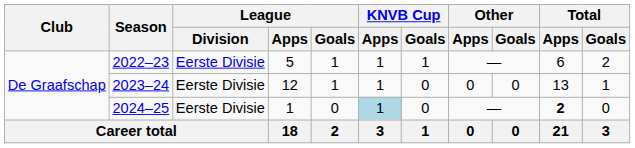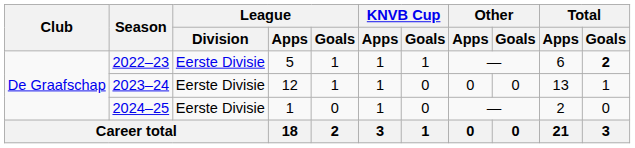(606, 62) normal -> (606, 62) bold
(380, 108) lightblue background -> (380, 108) no background
(561, 108) bold -> (561, 108) normal
